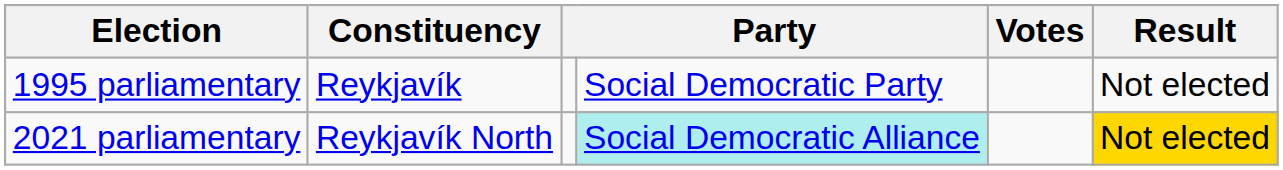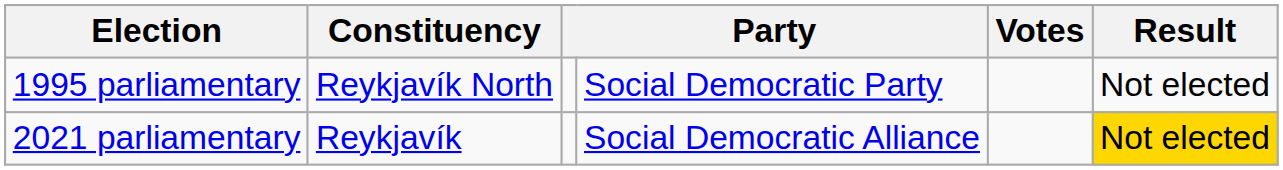(389, 84) Reykjavík -> (434, 84) Reykjavík North
(434, 137) Reykjavík North -> (389, 137) Reykjavík
(782, 137) paleturquoise background -> (782, 137) no background
